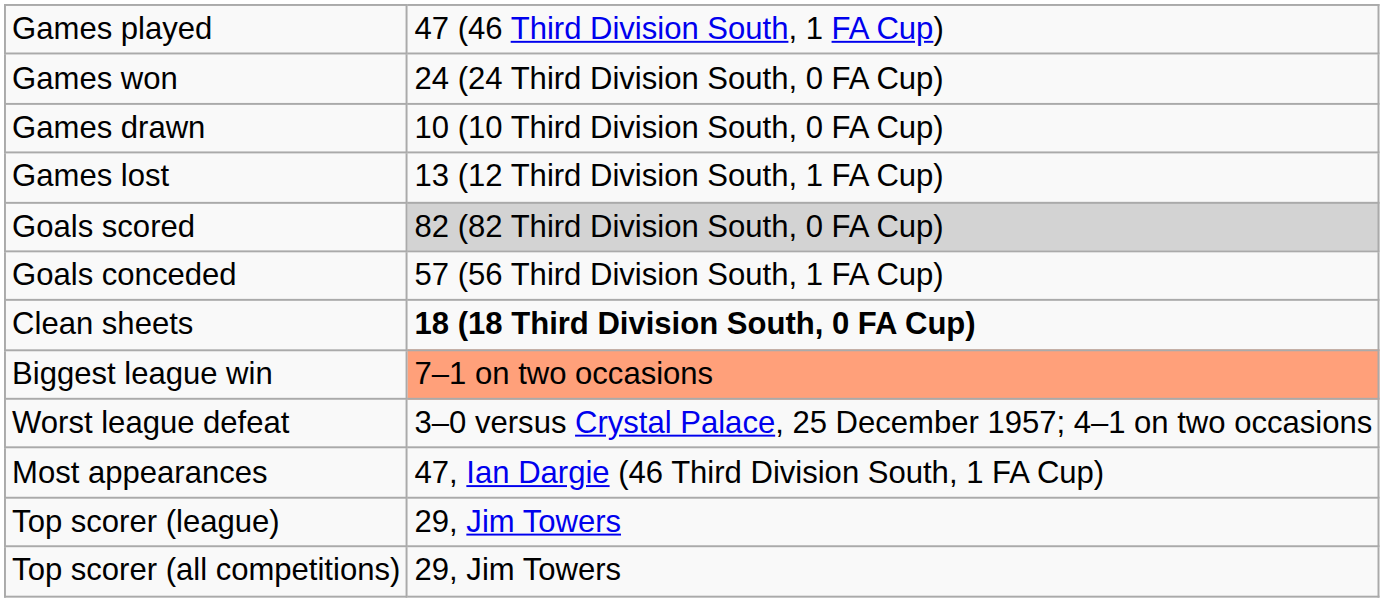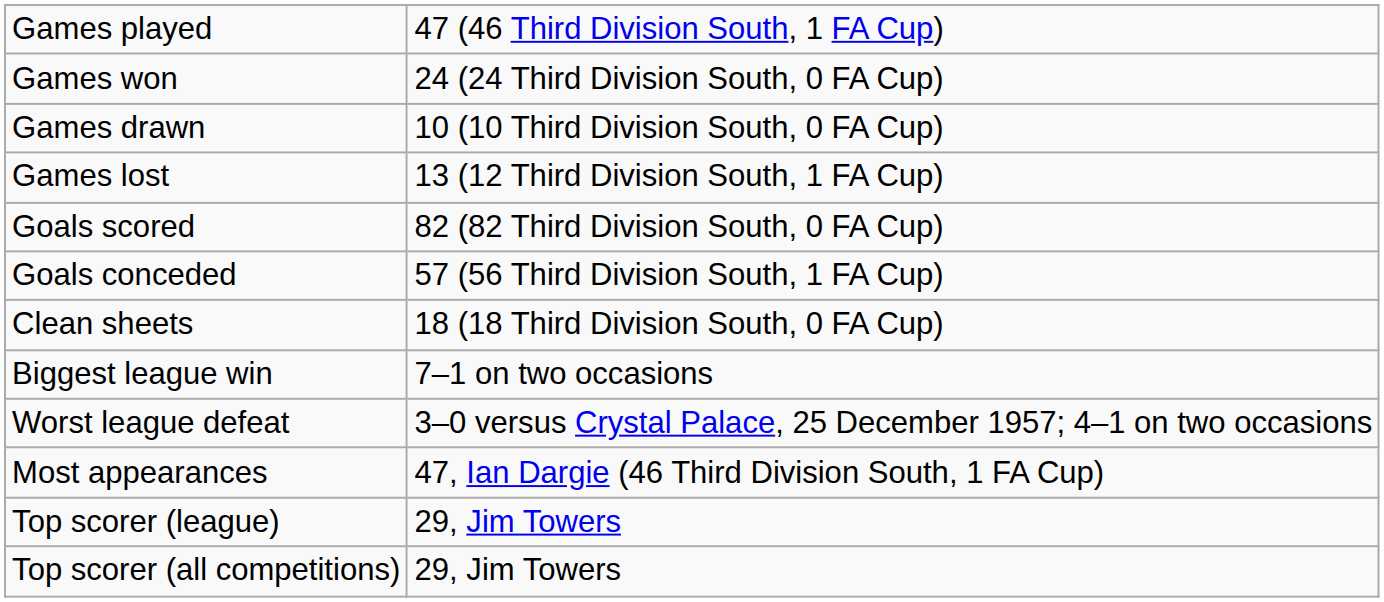(679, 226) lightgrey background -> (679, 226) no background
(695, 324) bold -> (679, 324) normal
(564, 373) lightsalmon background -> (564, 373) no background
